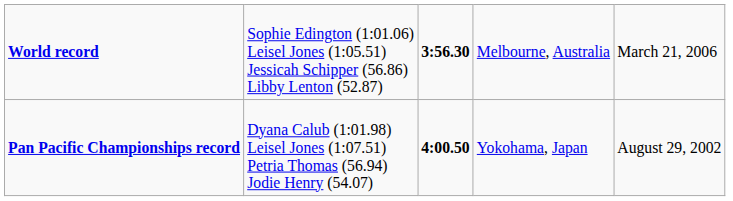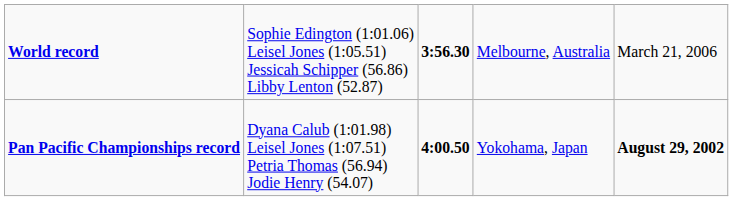(669, 147) normal -> (671, 147) bold
